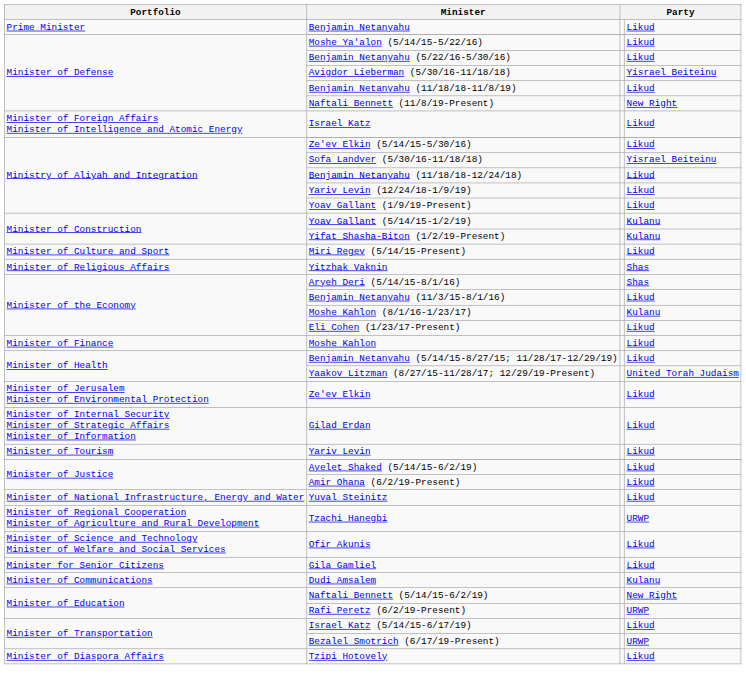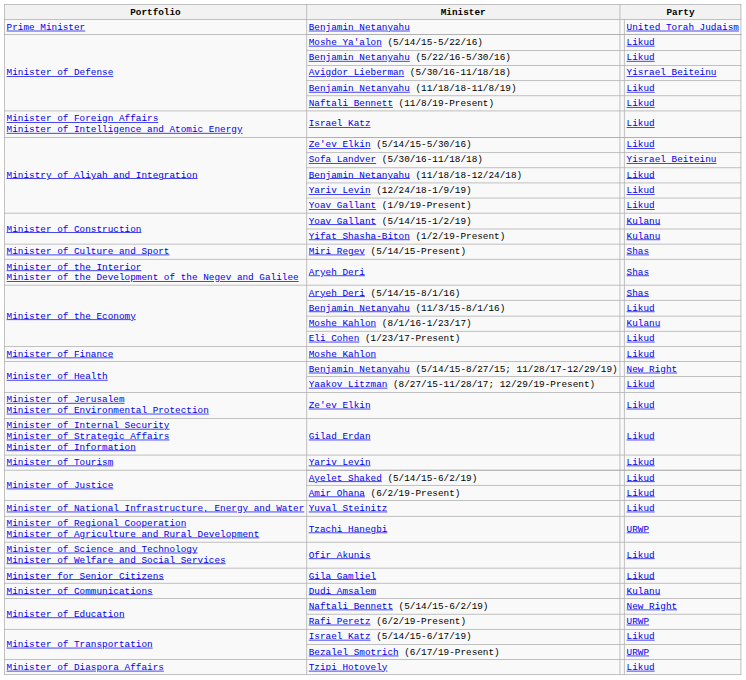(641, 27) Likud -> (683, 27) United Torah Judaism
(652, 104) New Right -> (641, 104) Likud
(641, 252) Likud -> (638, 252) Shas
+ row: (153, 272)
- row: (88, 267)
(641, 358) Likud -> (652, 369) New Right
(683, 374) United Torah Judaism -> (641, 384) Likud
